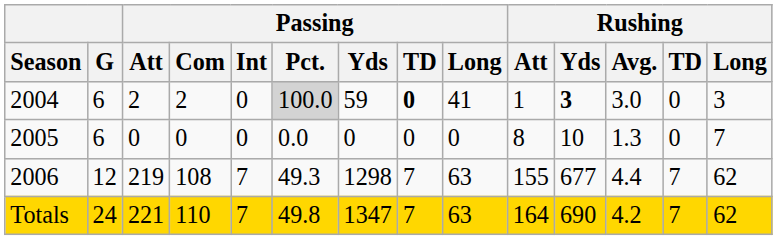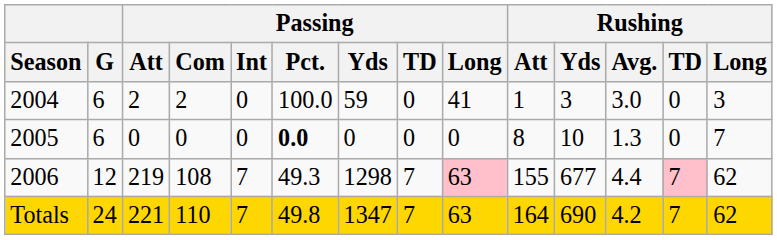(305, 100) lightgrey background -> (305, 100) no background
(409, 100) bold -> (409, 100) normal
(566, 100) bold -> (566, 100) normal
(293, 138) normal -> (293, 138) bold
(460, 176) no background -> (460, 176) pink background
(674, 176) no background -> (674, 176) pink background
